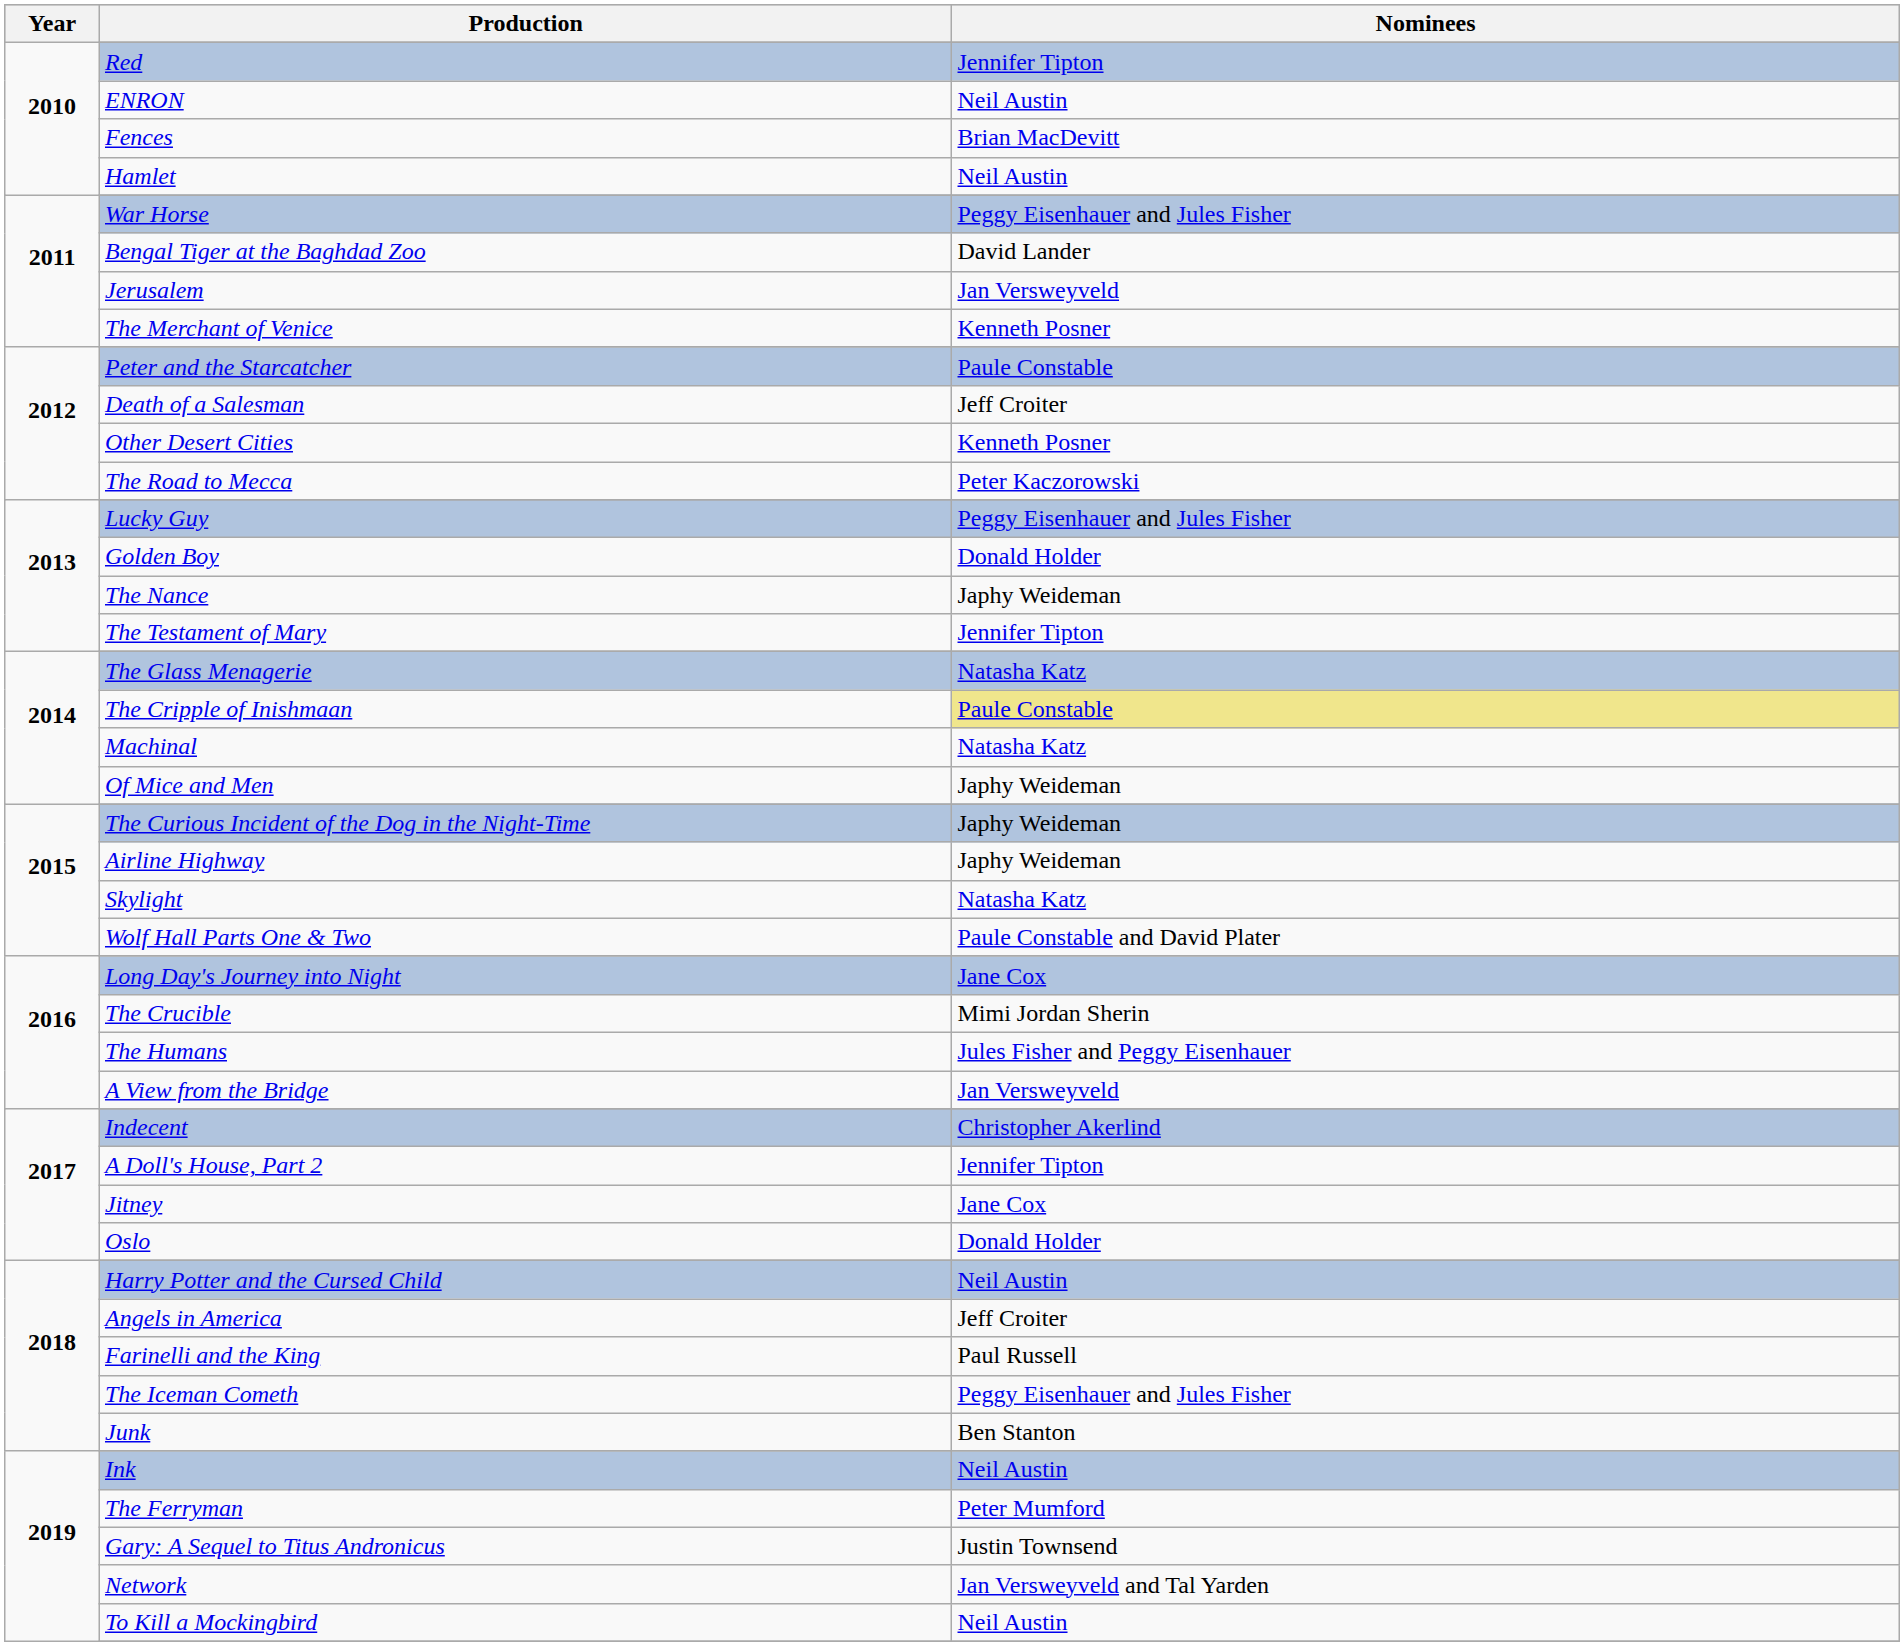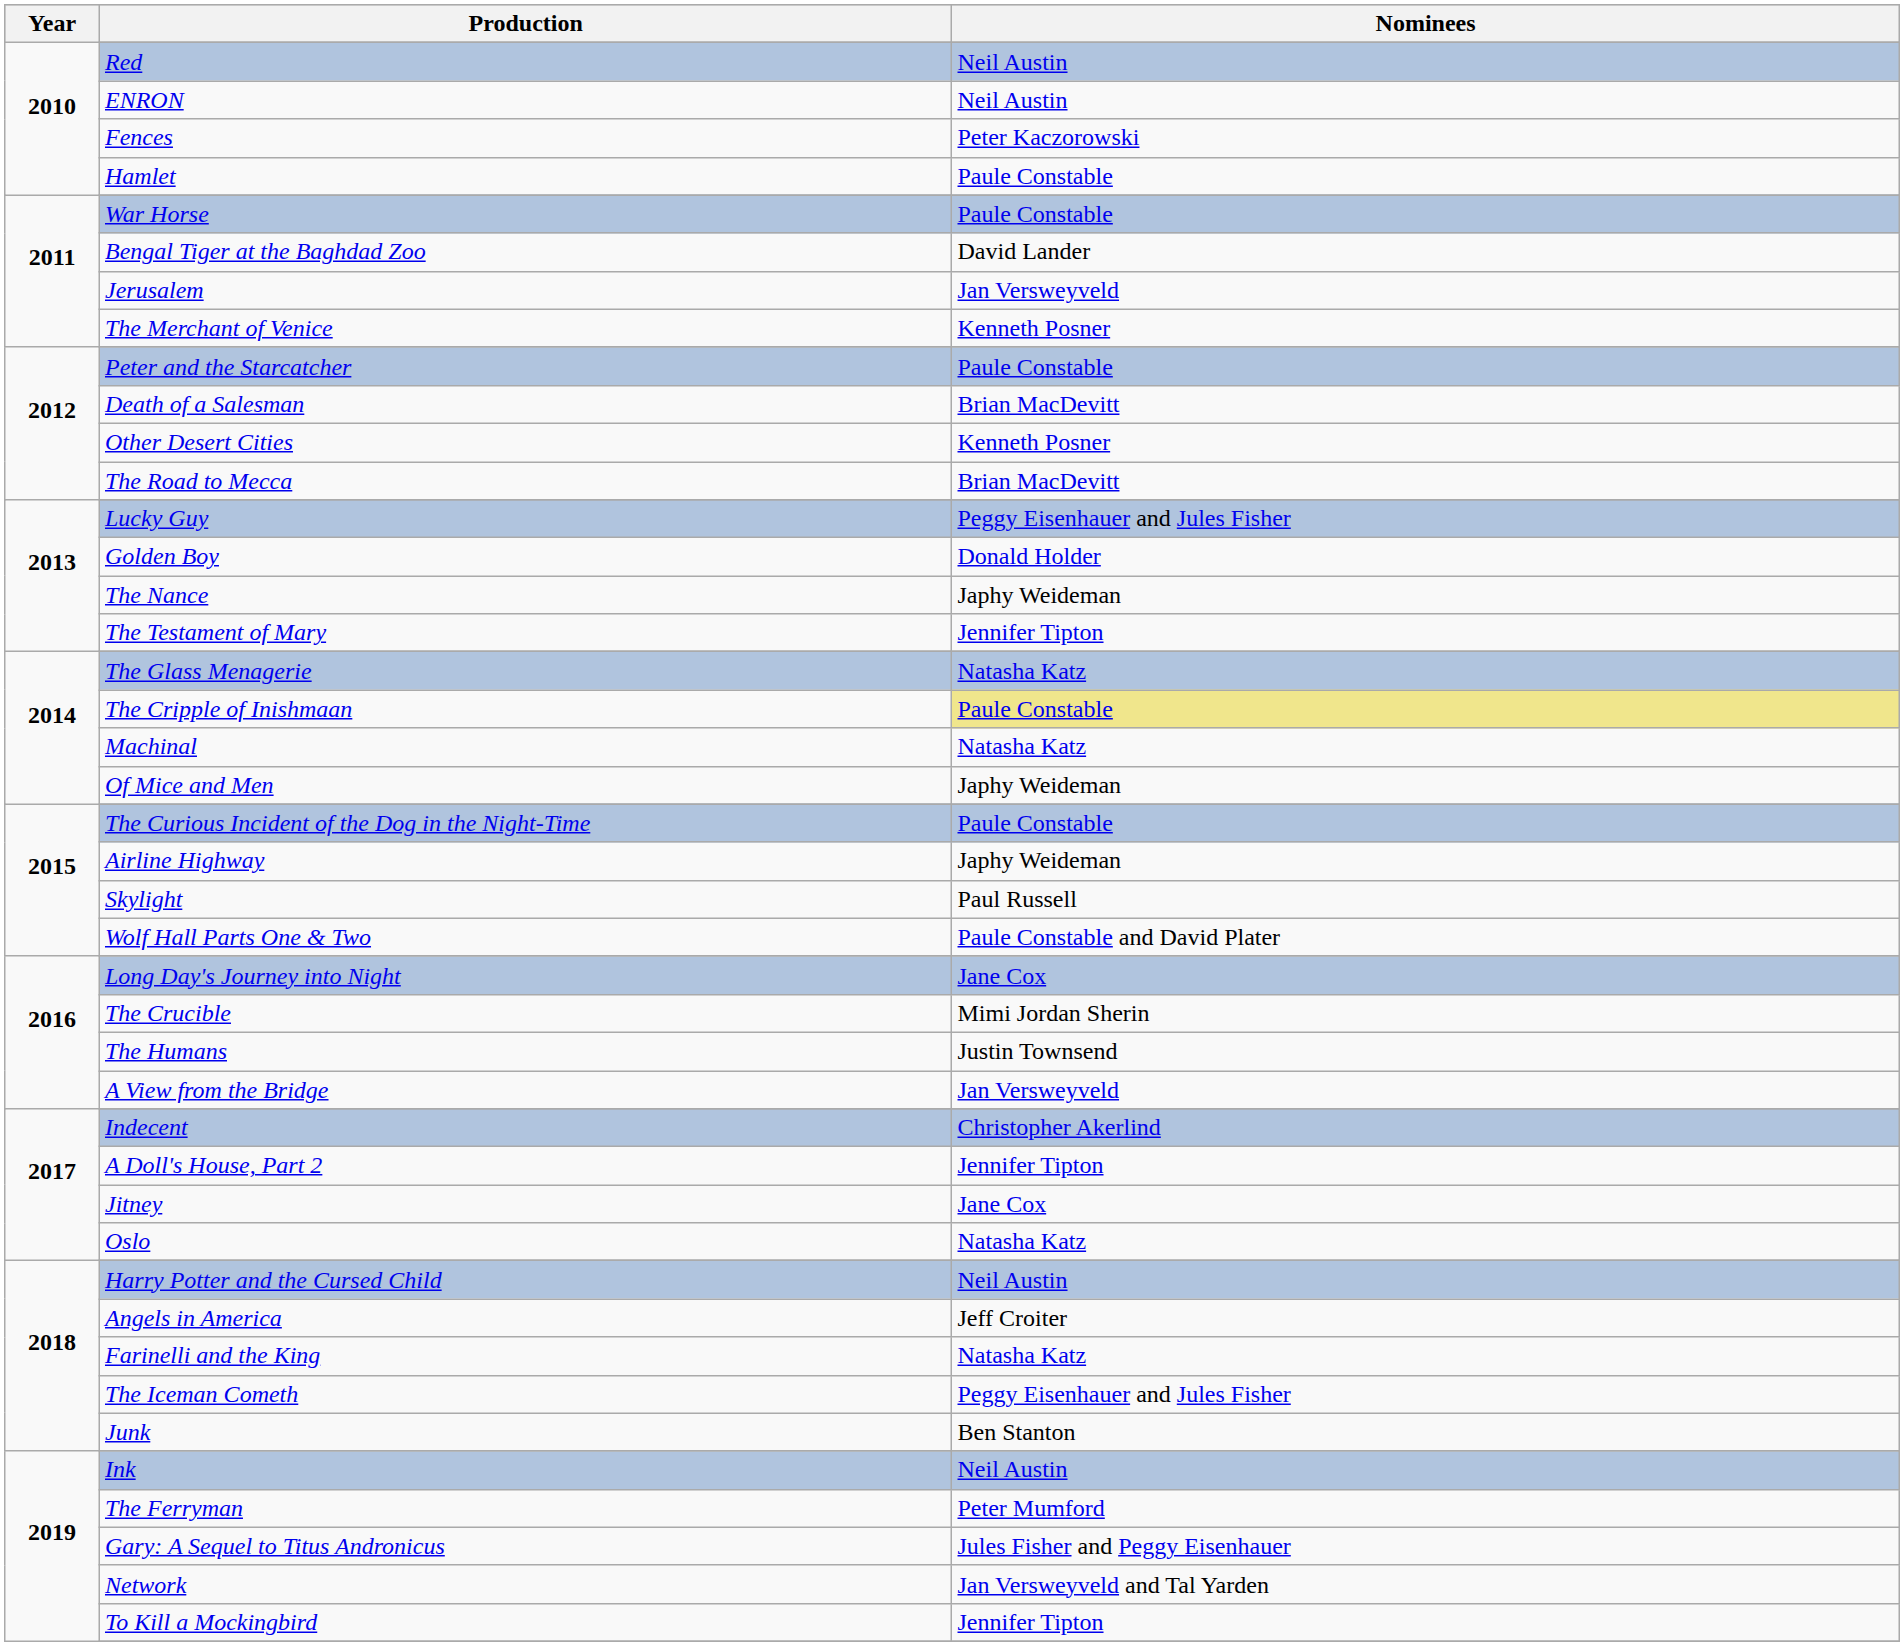(1031, 61) Jennifer Tipton -> (1013, 61) Neil Austin
(1038, 137) Brian MacDevitt -> (1048, 137) Peter Kaczorowski
(1013, 175) Neil Austin -> (1035, 175) Paule Constable
(1124, 213) Peggy Eisenhauer and Jules Fisher -> (1035, 213) Paule Constable
(1012, 404) Jeff Croiter -> (1038, 404) Brian MacDevitt
(1048, 480) Peter Kaczorowski -> (1038, 480) Brian MacDevitt
(1039, 822) Japhy Weideman -> (1035, 822) Paule Constable
(1022, 898) Natasha Katz -> (1017, 898) Paul Russell
(1124, 1051) Jules Fisher and Peggy Eisenhauer -> (1037, 1051) Justin Townsend
(1029, 1241) Donald Holder -> (1022, 1241) Natasha Katz
(1017, 1355) Paul Russell -> (1022, 1355) Natasha Katz
(1037, 1546) Justin Townsend -> (1124, 1546) Jules Fisher and Peggy Eisenhauer
(1013, 1622) Neil Austin -> (1031, 1622) Jennifer Tipton
